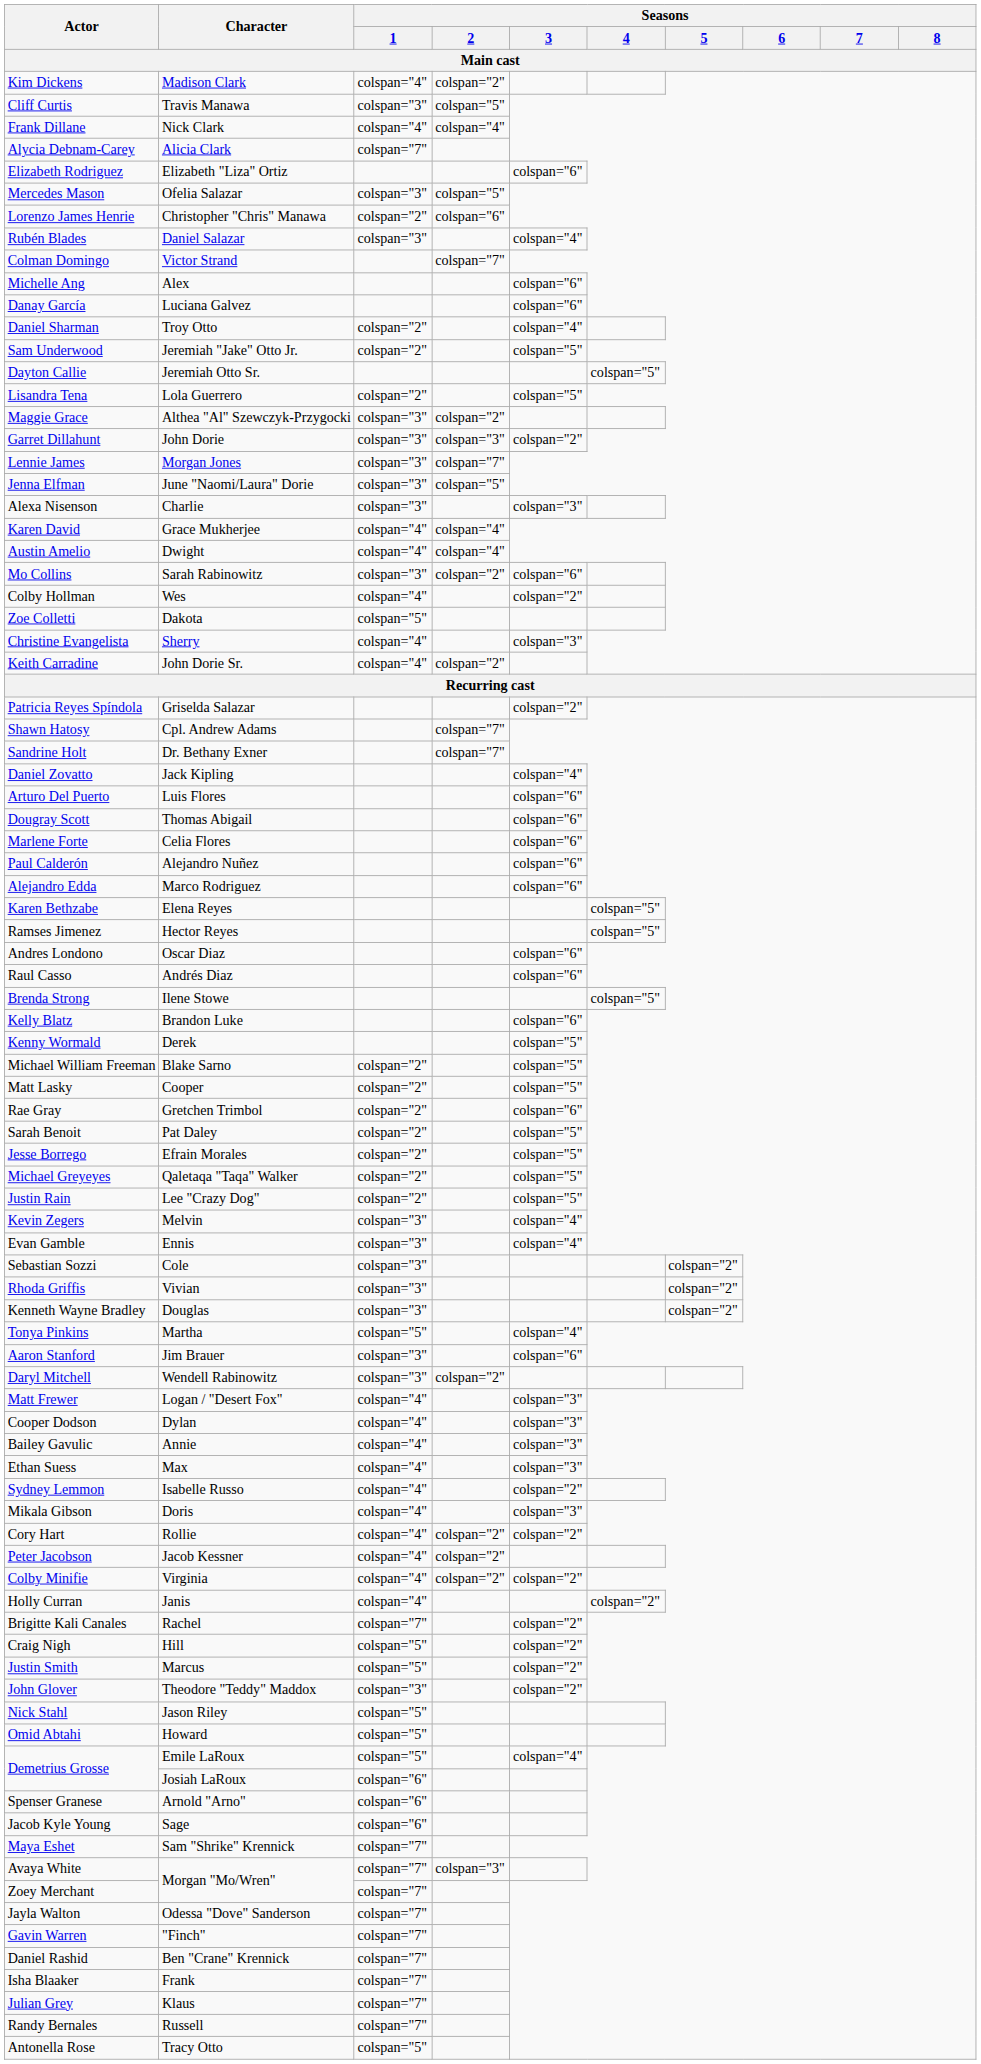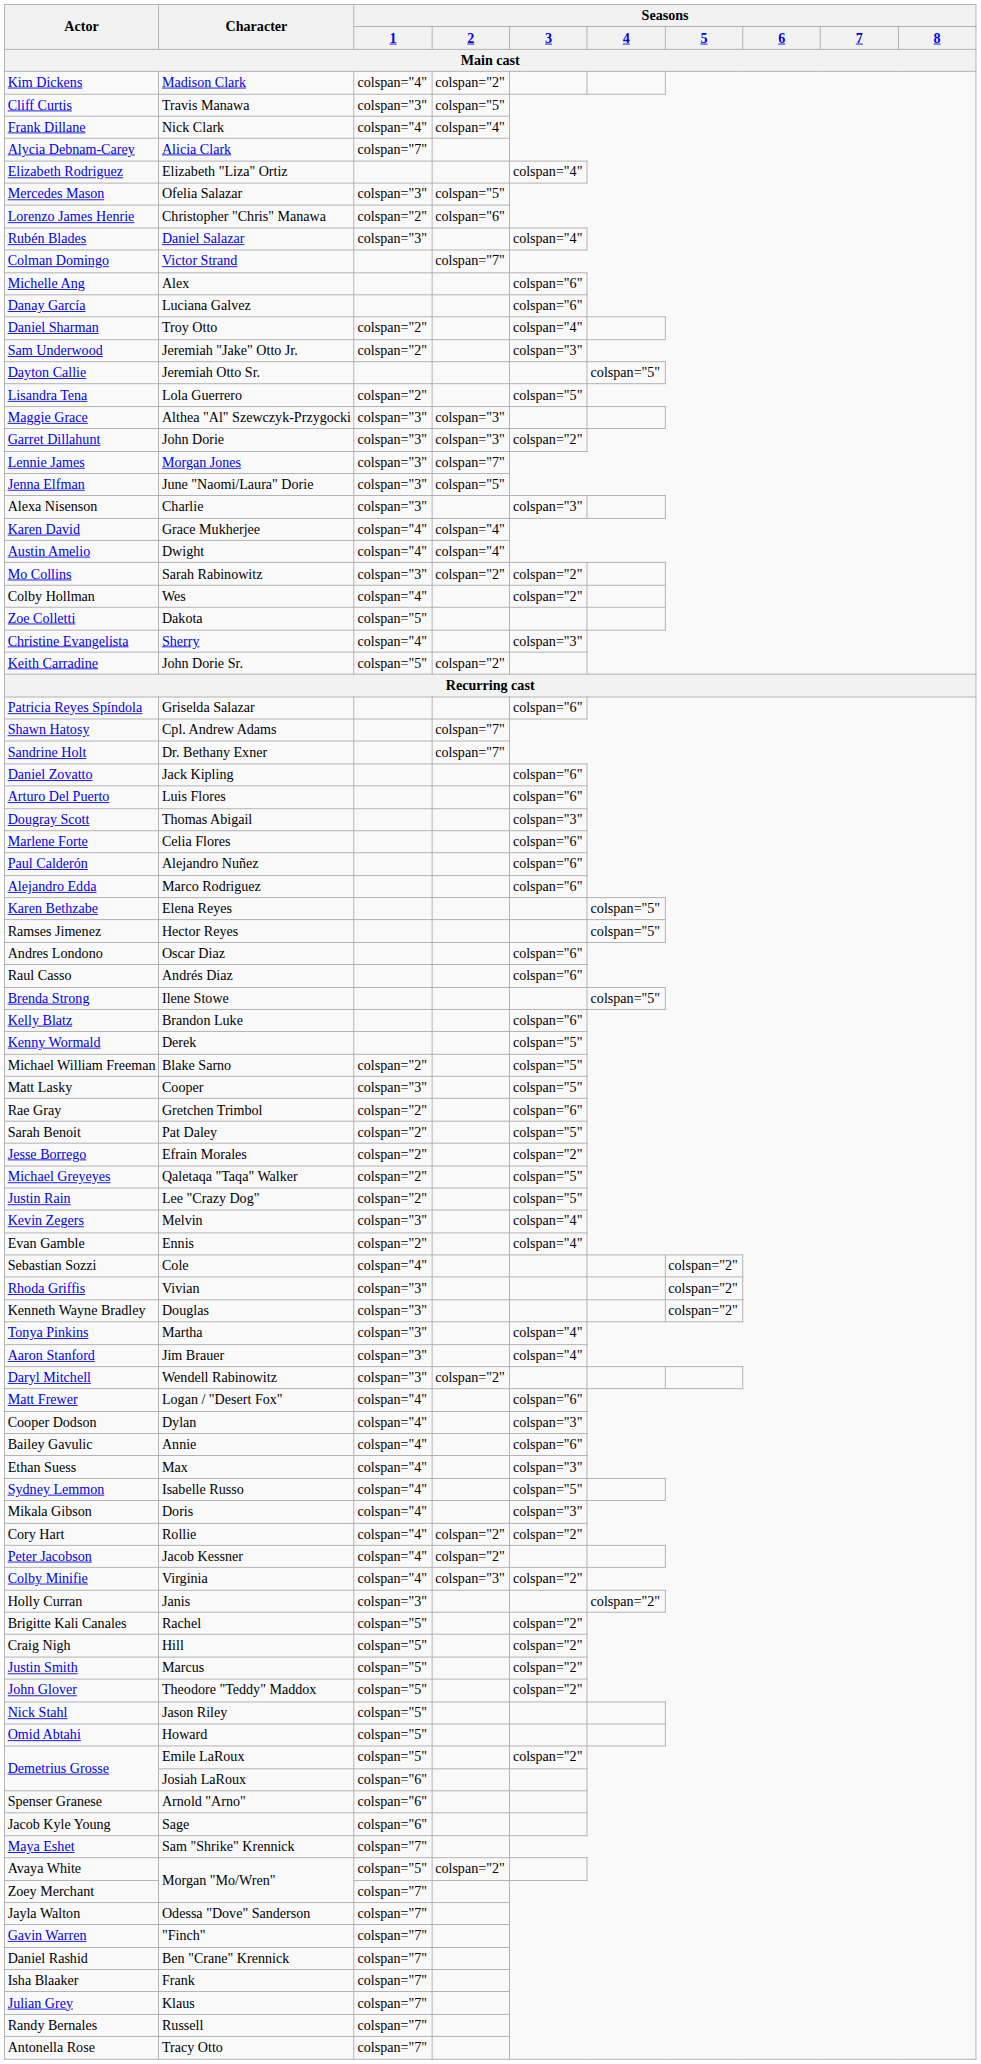(548, 171) colspan="6" -> (548, 171) colspan="4"
(548, 350) colspan="5" -> (548, 350) colspan="3"
(470, 417) colspan="2" -> (470, 417) colspan="3"
(548, 573) colspan="6" -> (548, 573) colspan="2"
(392, 663) colspan="4" -> (392, 663) colspan="5"
(548, 707) colspan="2" -> (548, 707) colspan="6"
(548, 774) colspan="4" -> (548, 774) colspan="6"
(548, 819) colspan="6" -> (548, 819) colspan="3"
(392, 1087) colspan="2" -> (392, 1087) colspan="3"
(548, 1154) colspan="5" -> (548, 1154) colspan="2"
(392, 1243) colspan="3" -> (392, 1243) colspan="2"
(392, 1266) colspan="3" -> (392, 1266) colspan="4"
(392, 1333) colspan="5" -> (392, 1333) colspan="3"
(548, 1355) colspan="6" -> (548, 1355) colspan="4"
(548, 1400) colspan="3" -> (548, 1400) colspan="6"
(548, 1444) colspan="3" -> (548, 1444) colspan="6"
(548, 1489) colspan="2" -> (548, 1489) colspan="5"
(470, 1578) colspan="2" -> (470, 1578) colspan="3"
(392, 1601) colspan="4" -> (392, 1601) colspan="3"
(392, 1623) colspan="7" -> (392, 1623) colspan="5"
(392, 1690) colspan="3" -> (392, 1690) colspan="5"
(548, 1757) colspan="4" -> (548, 1757) colspan="2"
(392, 1869) colspan="7" -> (392, 1869) colspan="5"
(470, 1869) colspan="3" -> (470, 1869) colspan="2"
(392, 2047) colspan="5" -> (392, 2047) colspan="7"
